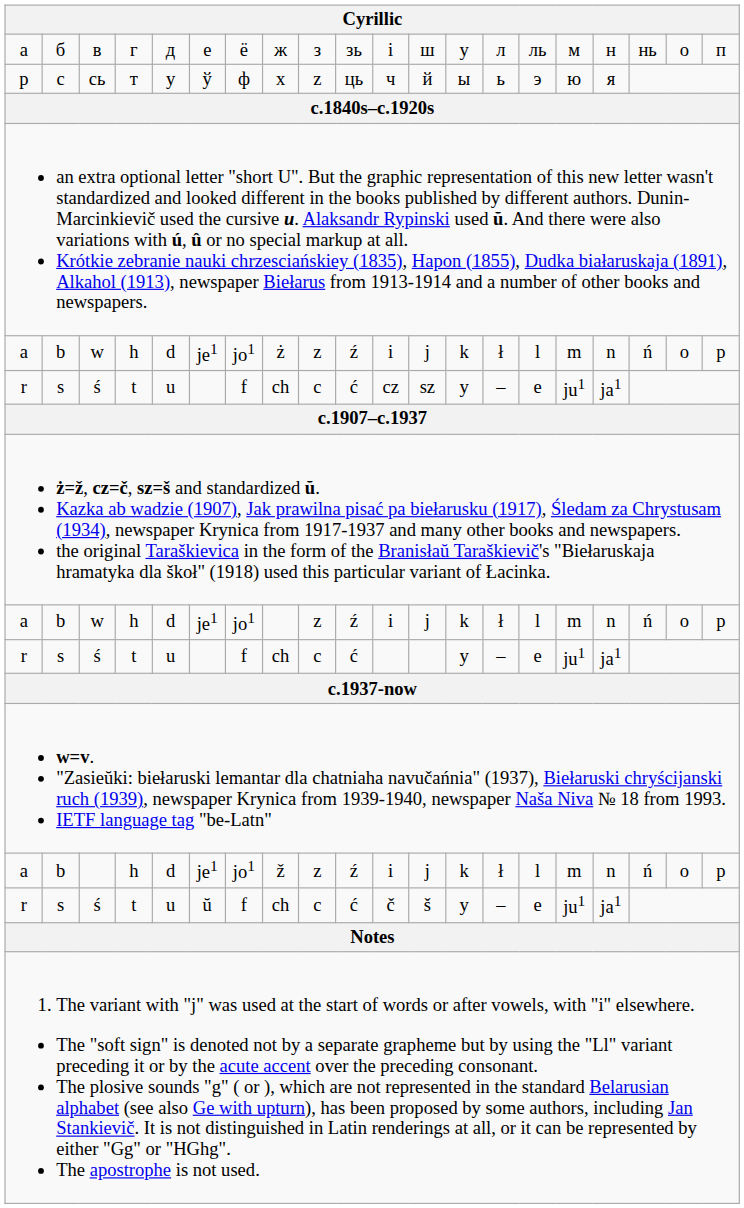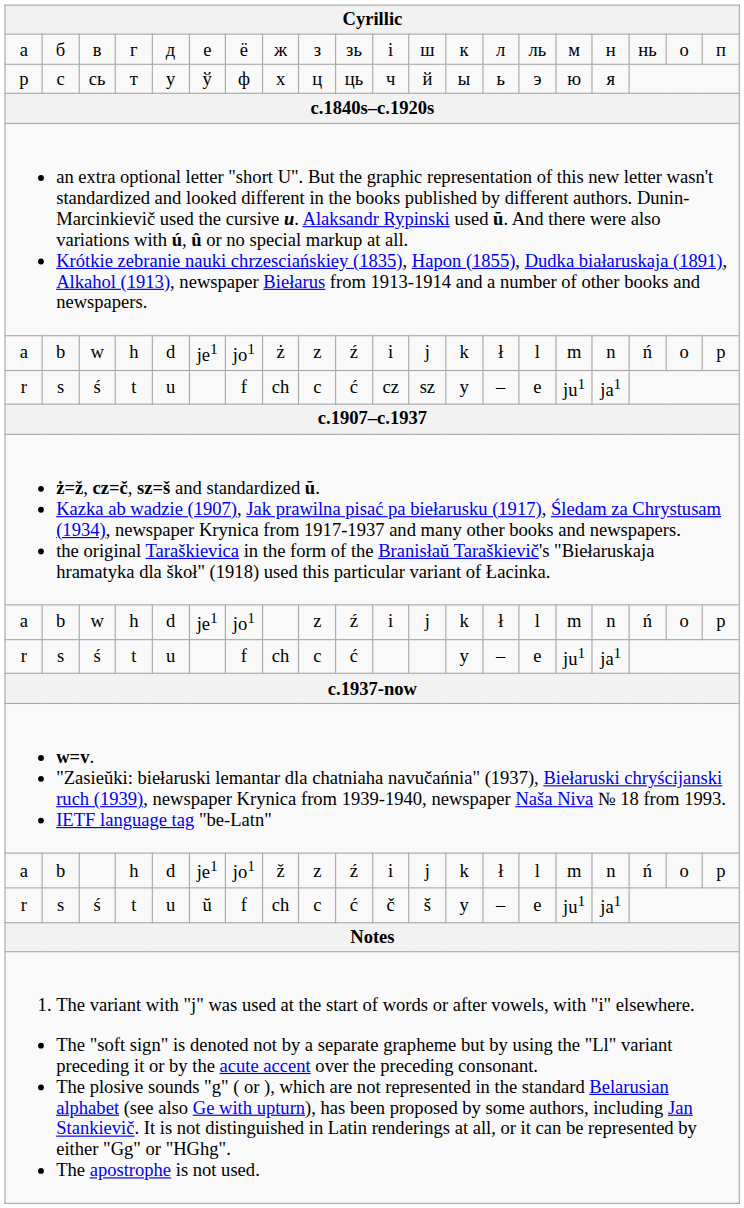(464, 49) y -> (464, 49) к
(317, 78) z -> (317, 78) ц
